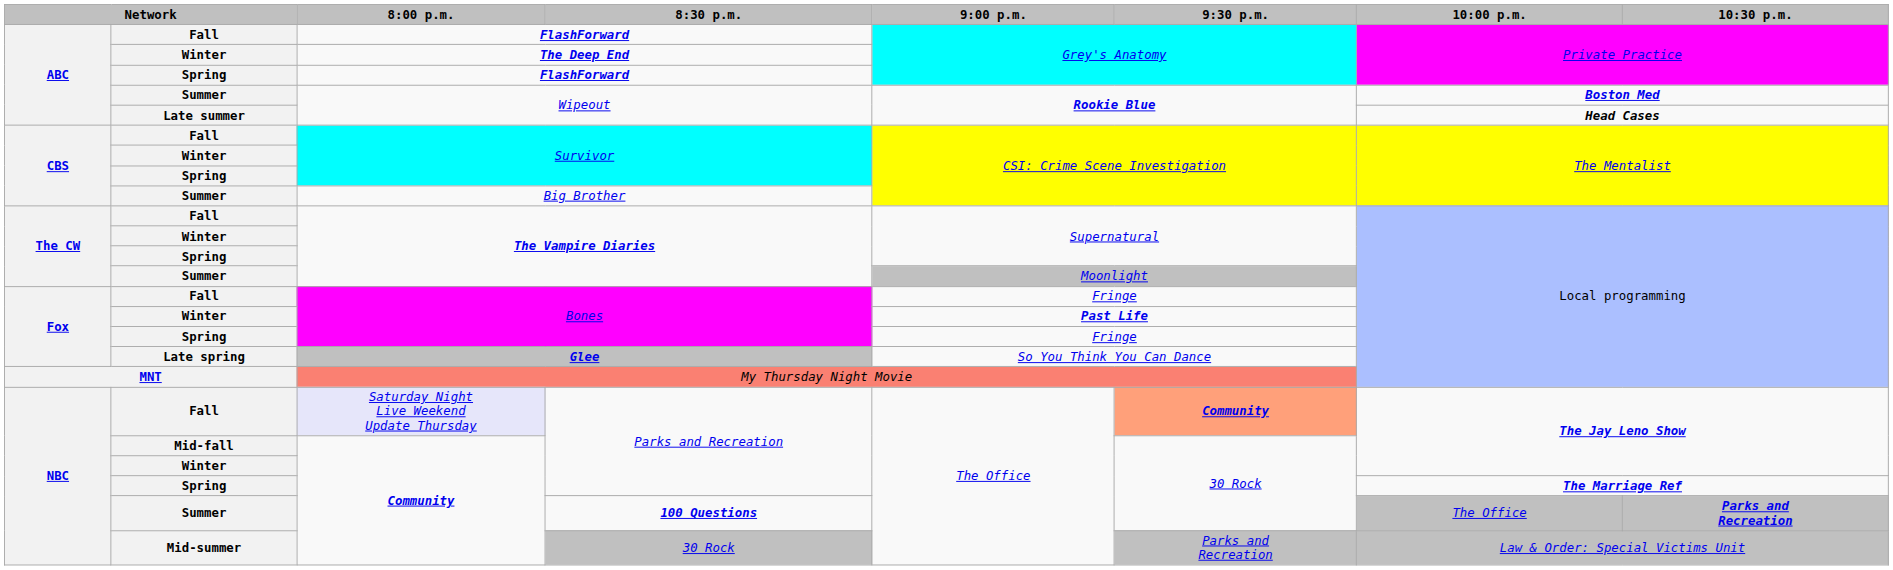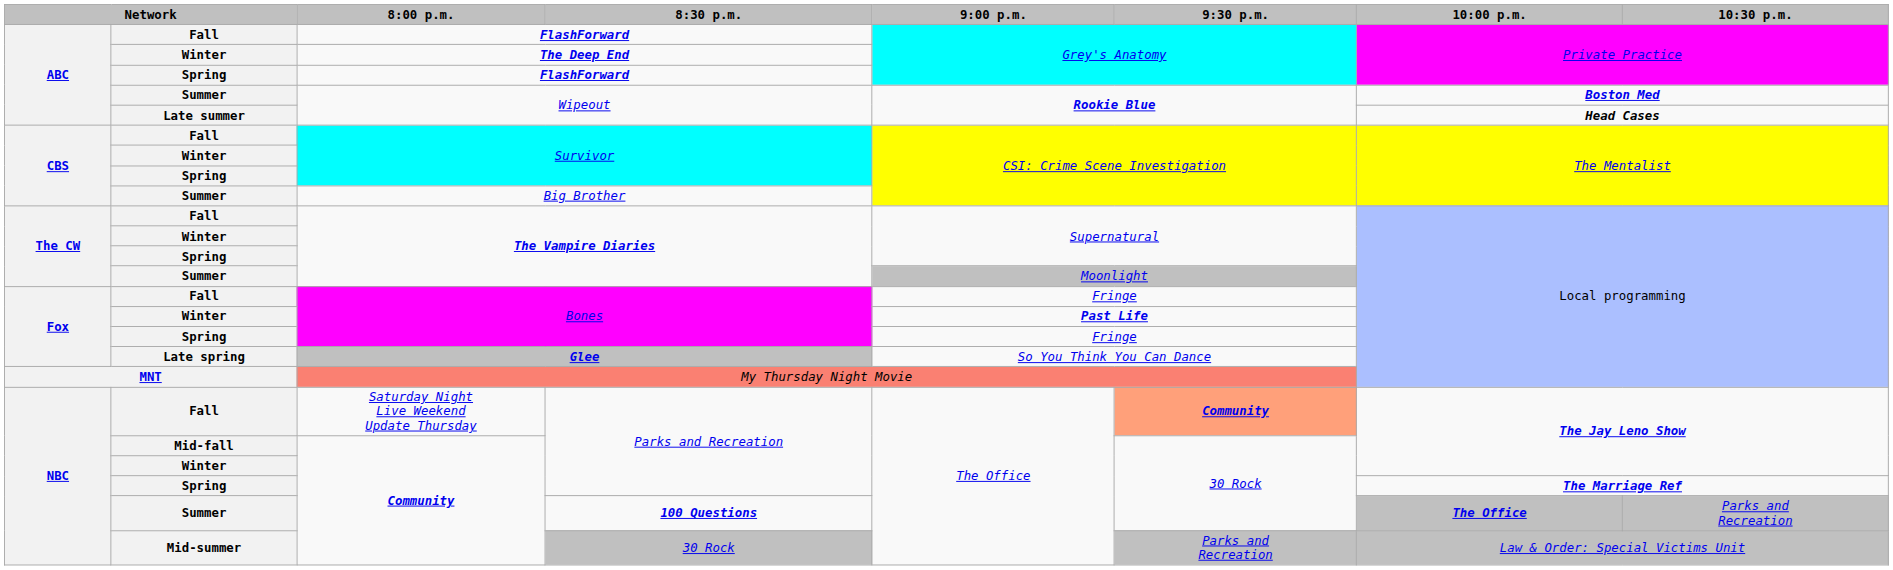(421, 411) lavender background -> (421, 411) no background
(1490, 513) normal -> (1490, 513) bold
(1755, 513) bold -> (1755, 513) normal
